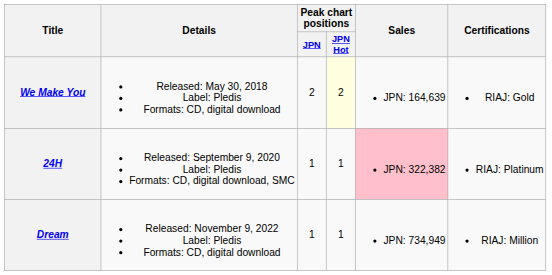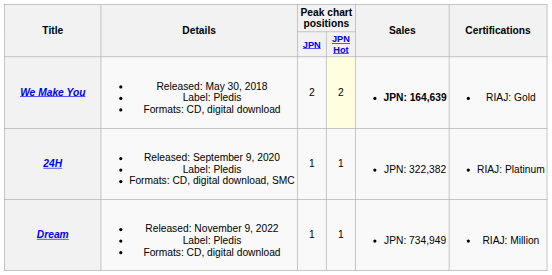(402, 98) normal -> (402, 98) bold
(402, 170) pink background -> (402, 170) no background
